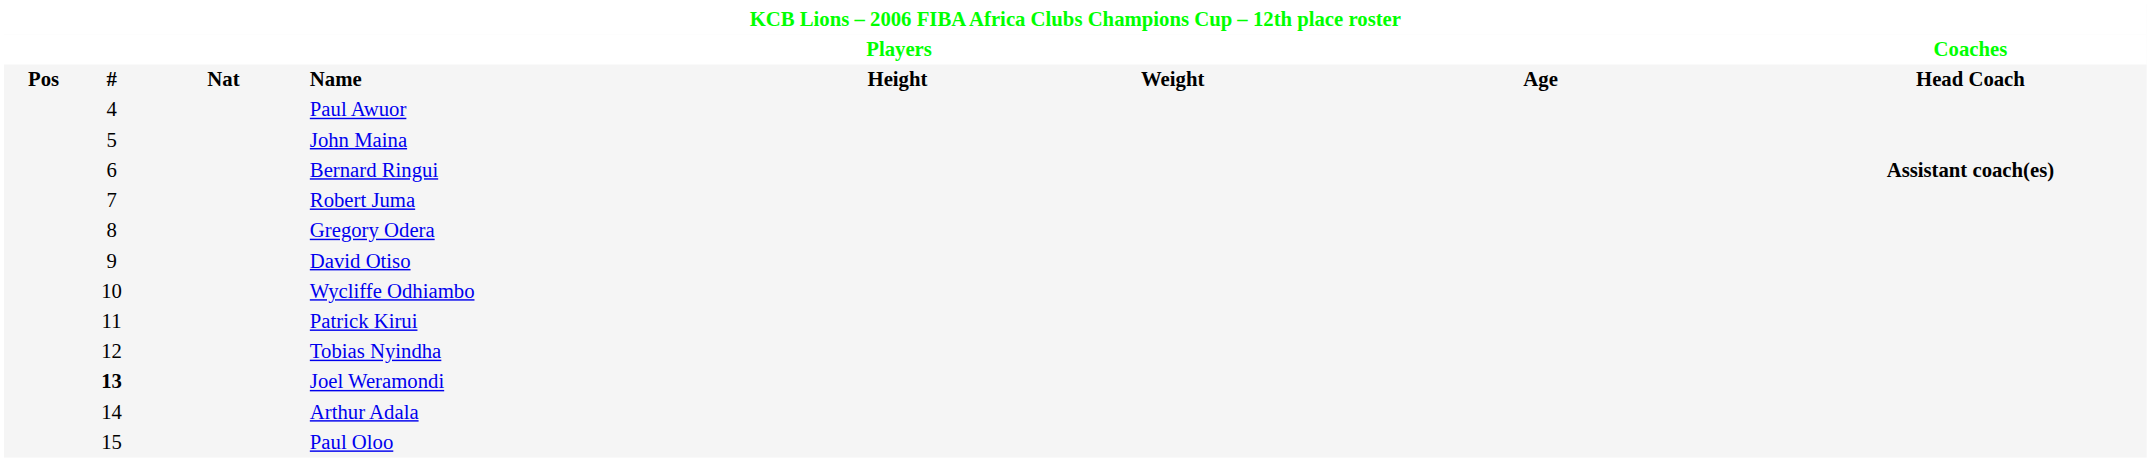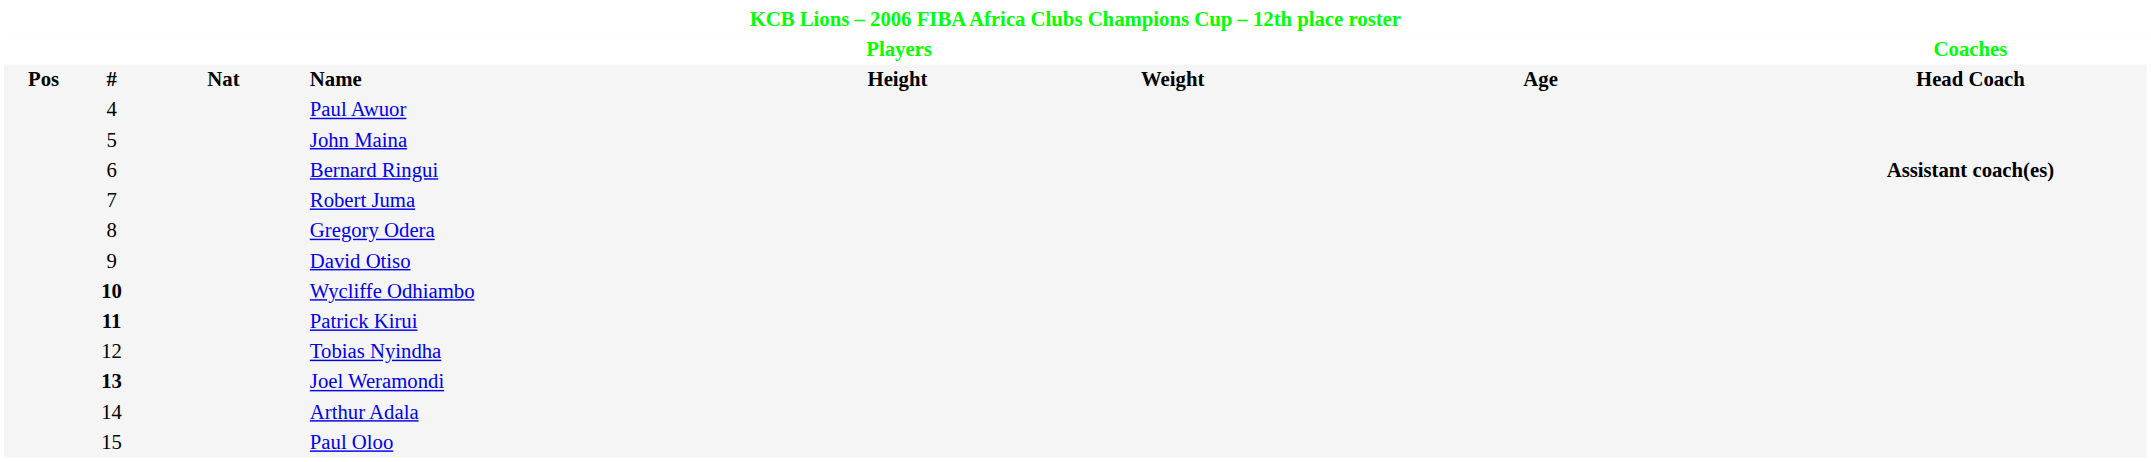(112, 291) normal -> (112, 291) bold
(112, 321) normal -> (112, 321) bold
